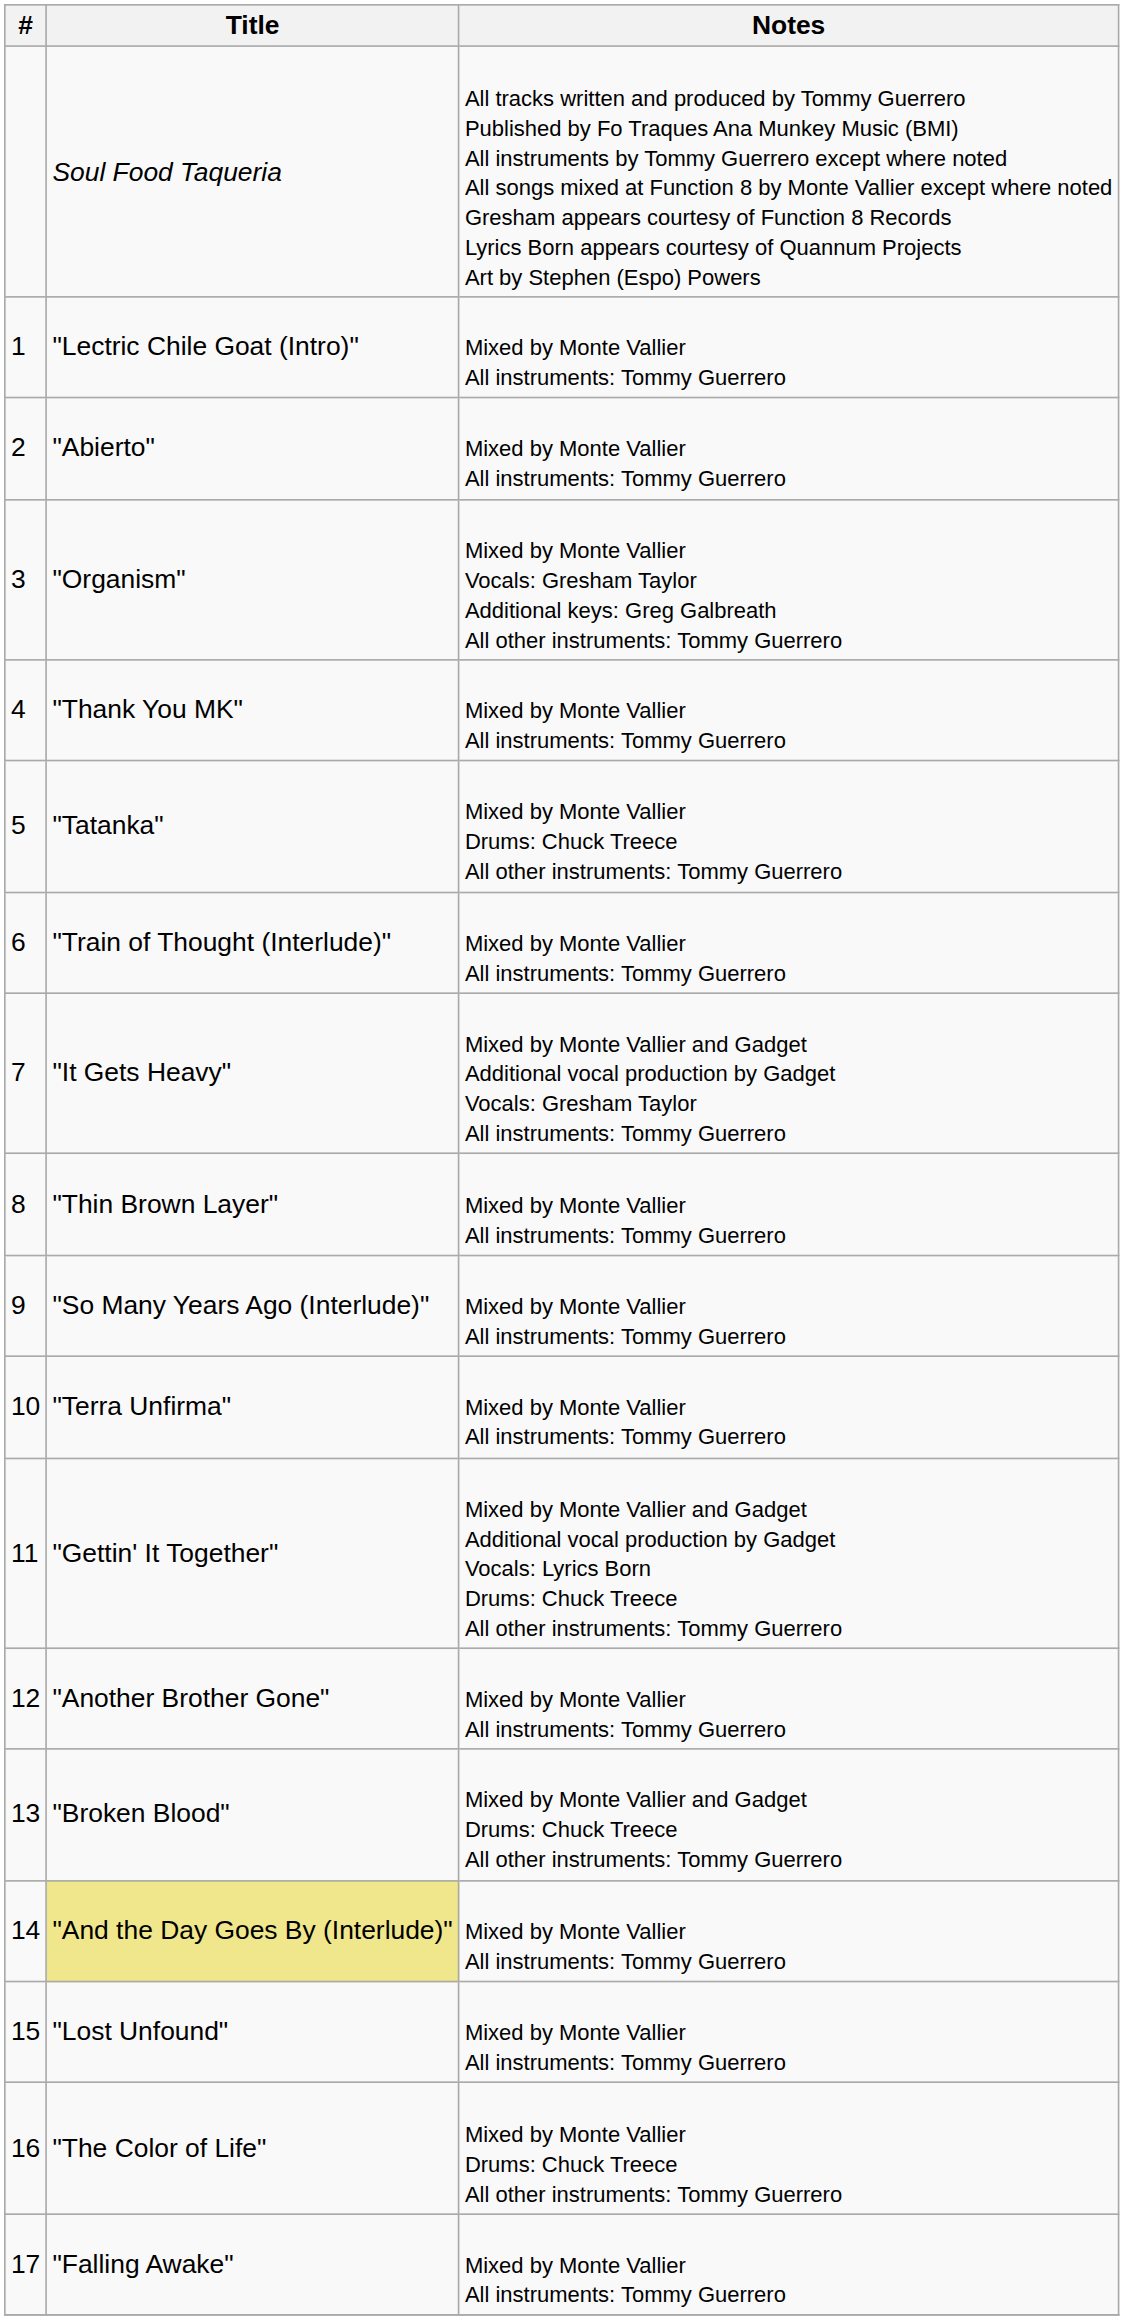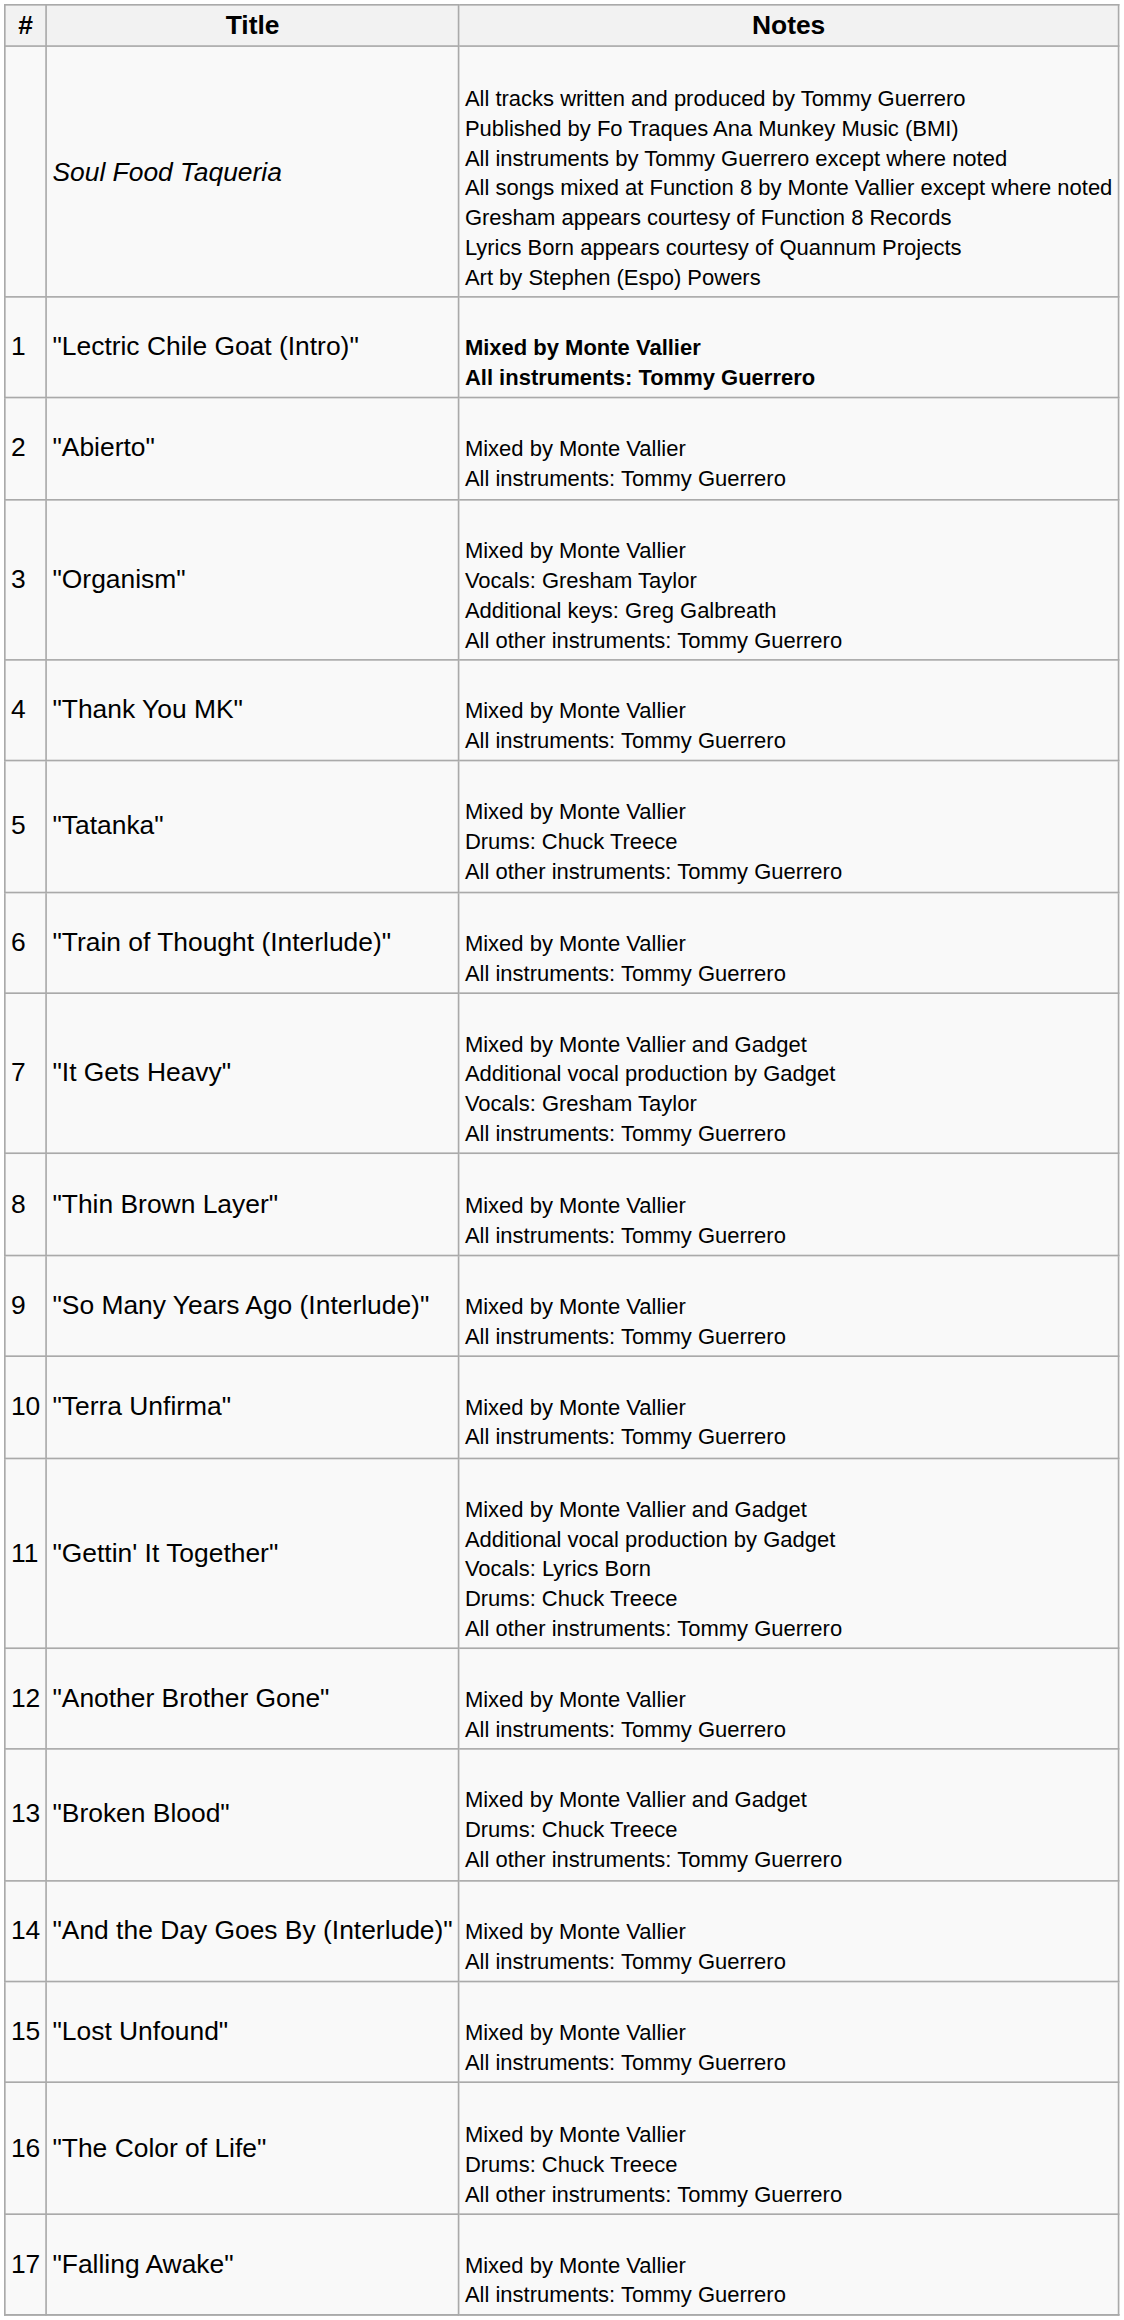(625, 363) normal -> (640, 361) bold
(253, 1930) khaki background -> (253, 1930) no background
